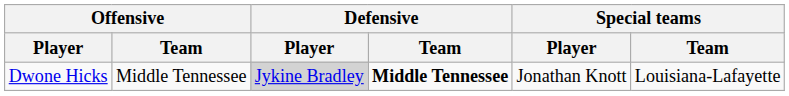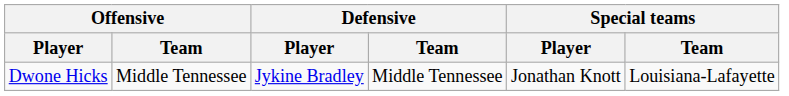(309, 76) lightgrey background -> (309, 76) no background
(440, 76) bold -> (437, 76) normal
